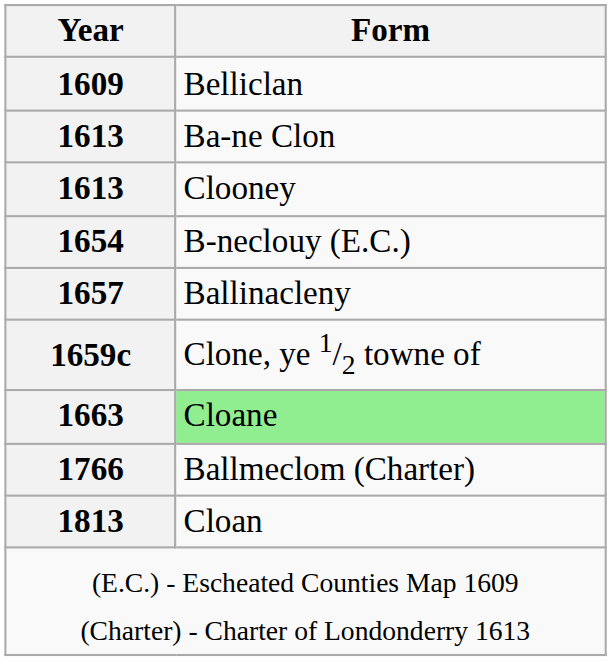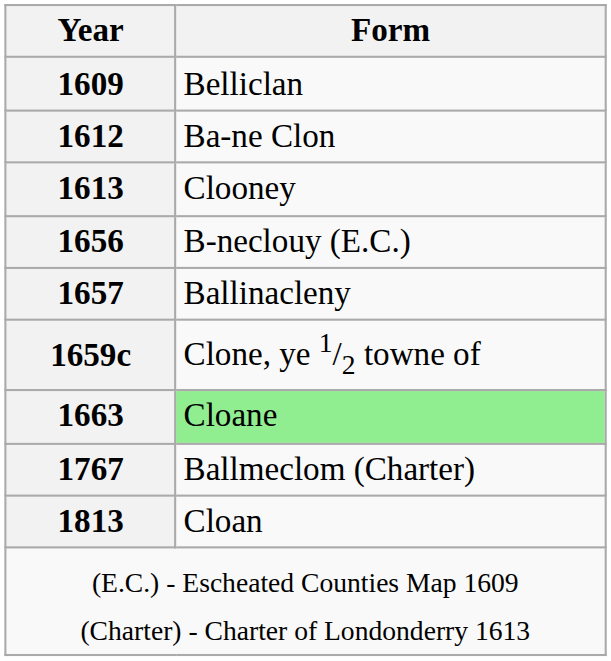(91, 135) 1613 -> (91, 135) 1612
(91, 240) 1654 -> (91, 240) 1656
(91, 468) 1766 -> (91, 468) 1767
